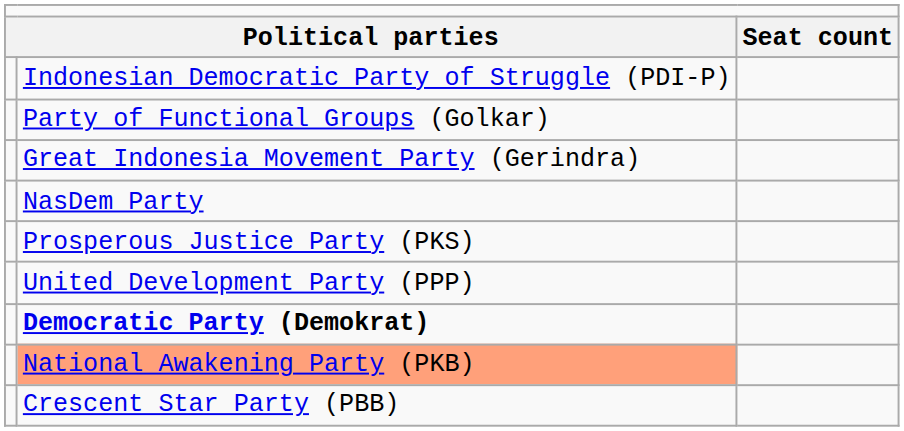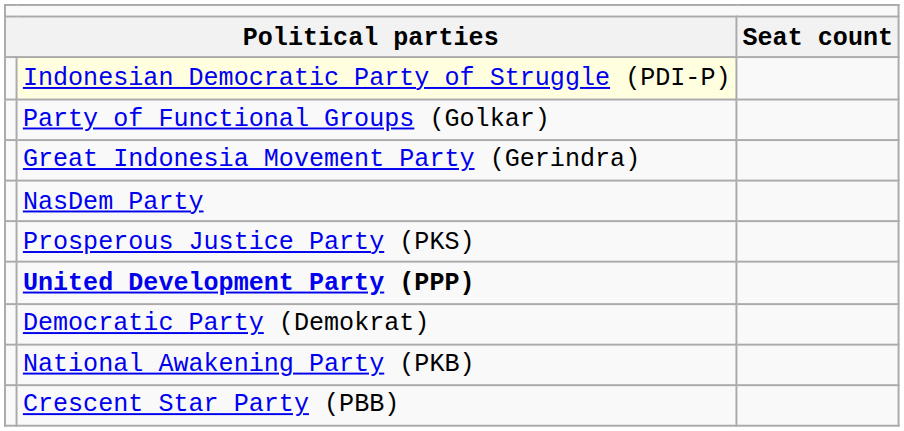(377, 78) no background -> (377, 78) lightyellow background
(249, 283) normal -> (249, 283) bold
(226, 324) bold -> (226, 324) normal
(249, 364) lightsalmon background -> (249, 364) no background
